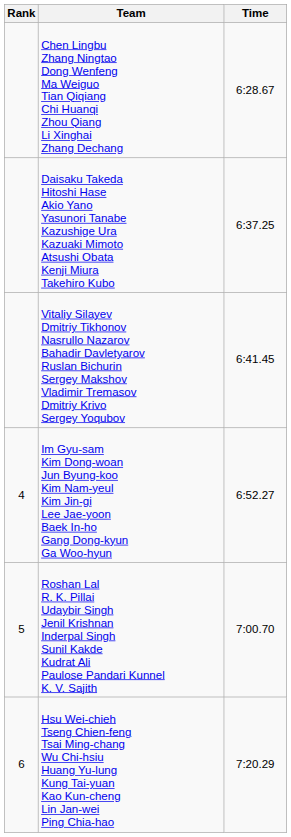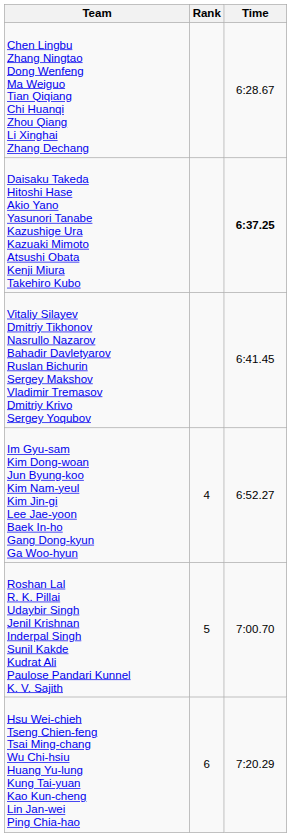columns swapped: (21, 13) <-> (131, 13)
(255, 225) normal -> (255, 225) bold
